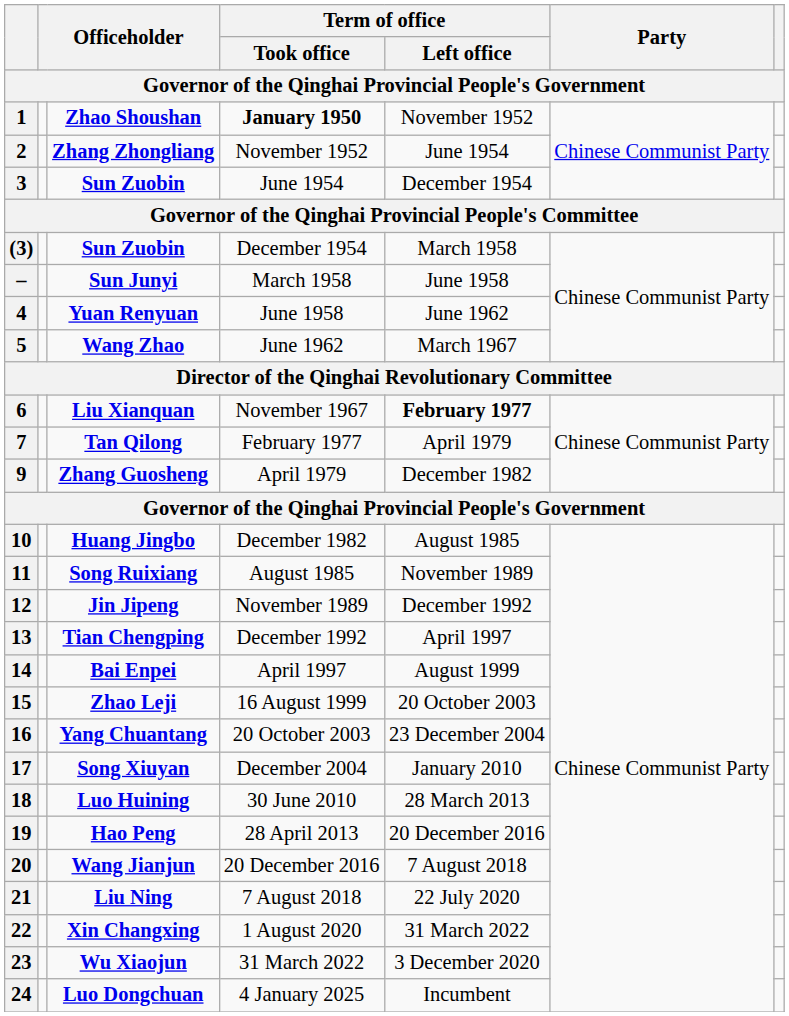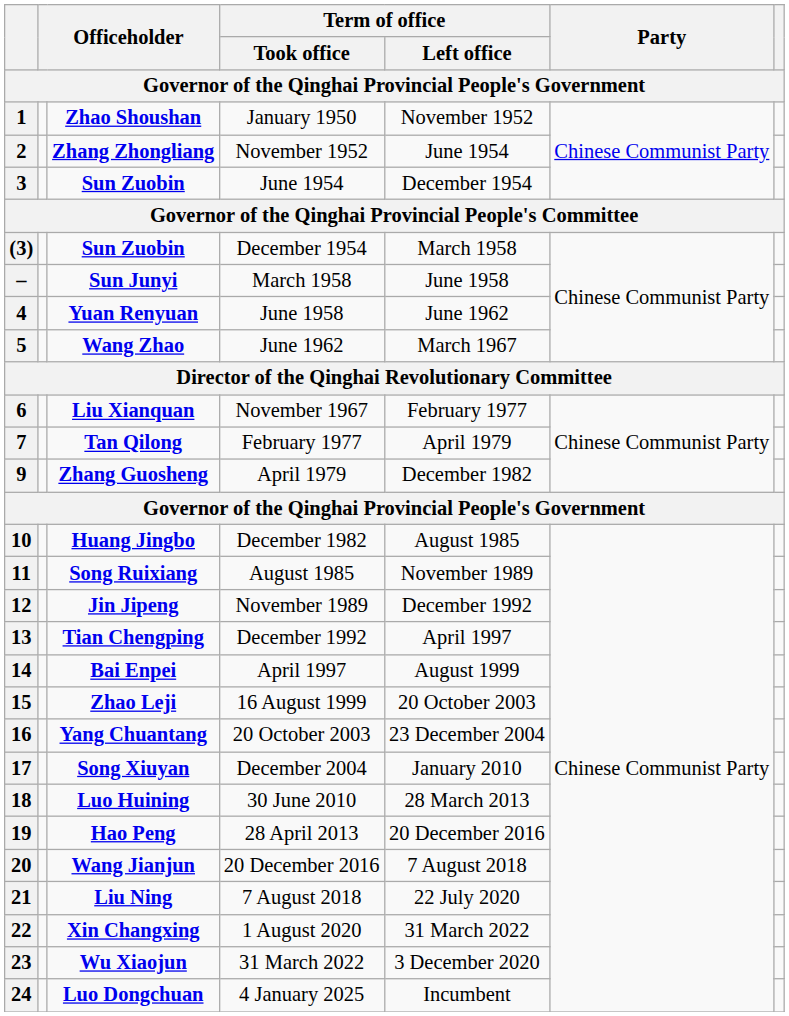(302, 118) bold -> (302, 118) normal
(467, 410) bold -> (467, 410) normal
